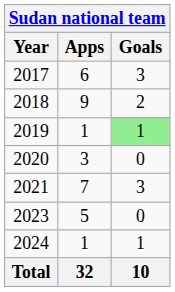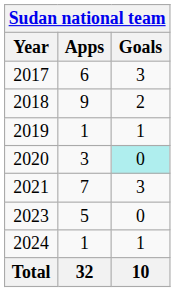(141, 131) lightgreen background -> (141, 131) no background
(141, 159) no background -> (141, 159) paleturquoise background
